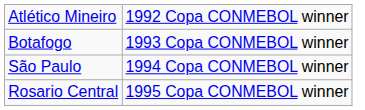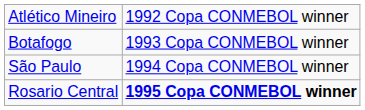(237, 92) normal -> (241, 92) bold
